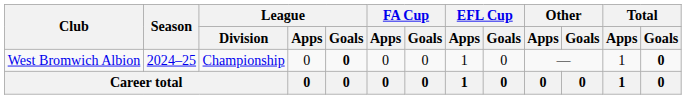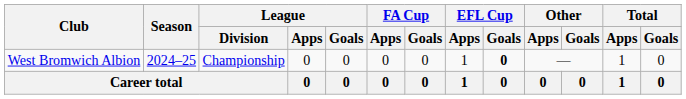(346, 60) bold -> (346, 60) normal
(504, 60) normal -> (504, 60) bold
(661, 60) bold -> (661, 60) normal
